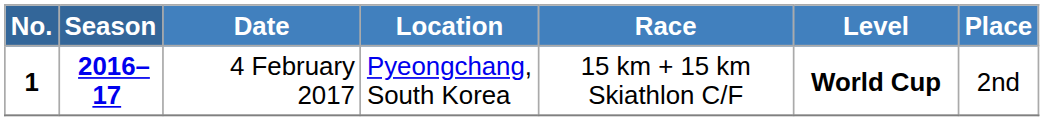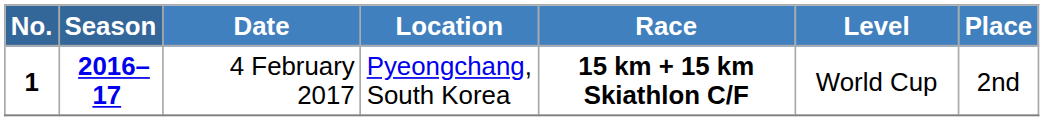(666, 81) normal -> (666, 81) bold
(876, 81) bold -> (877, 81) normal
